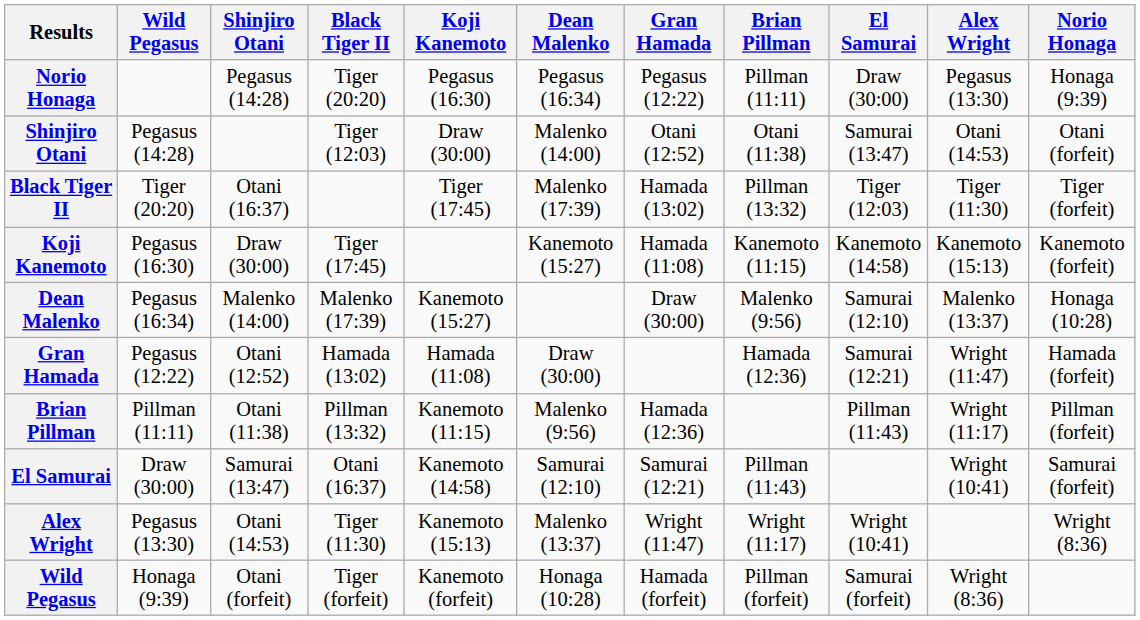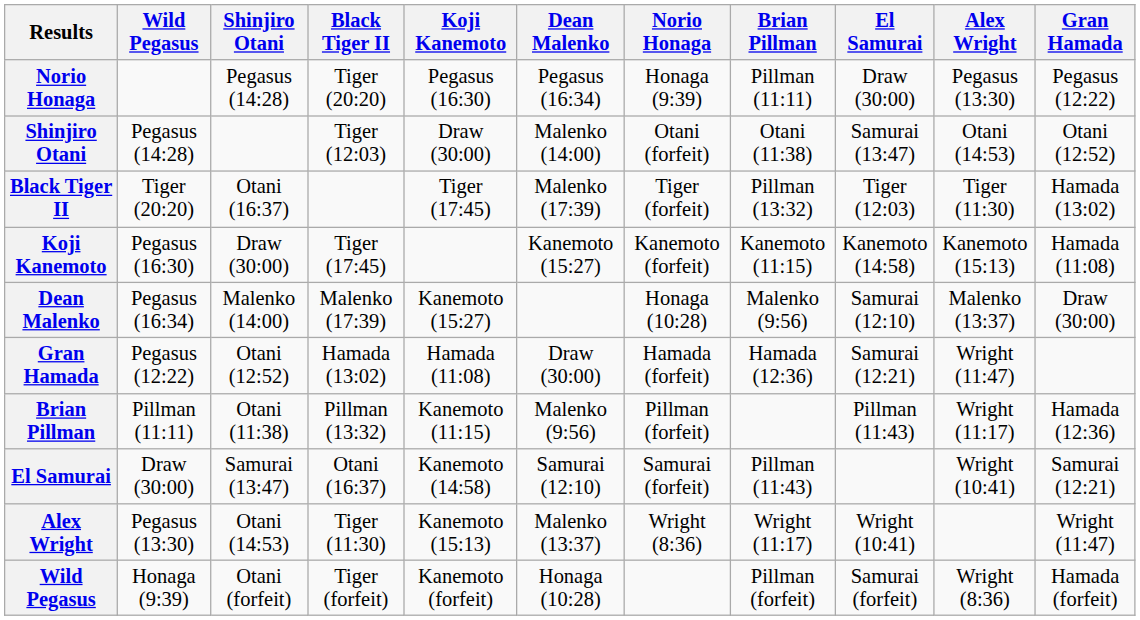columns swapped: (674, 32) <-> (1082, 32)
